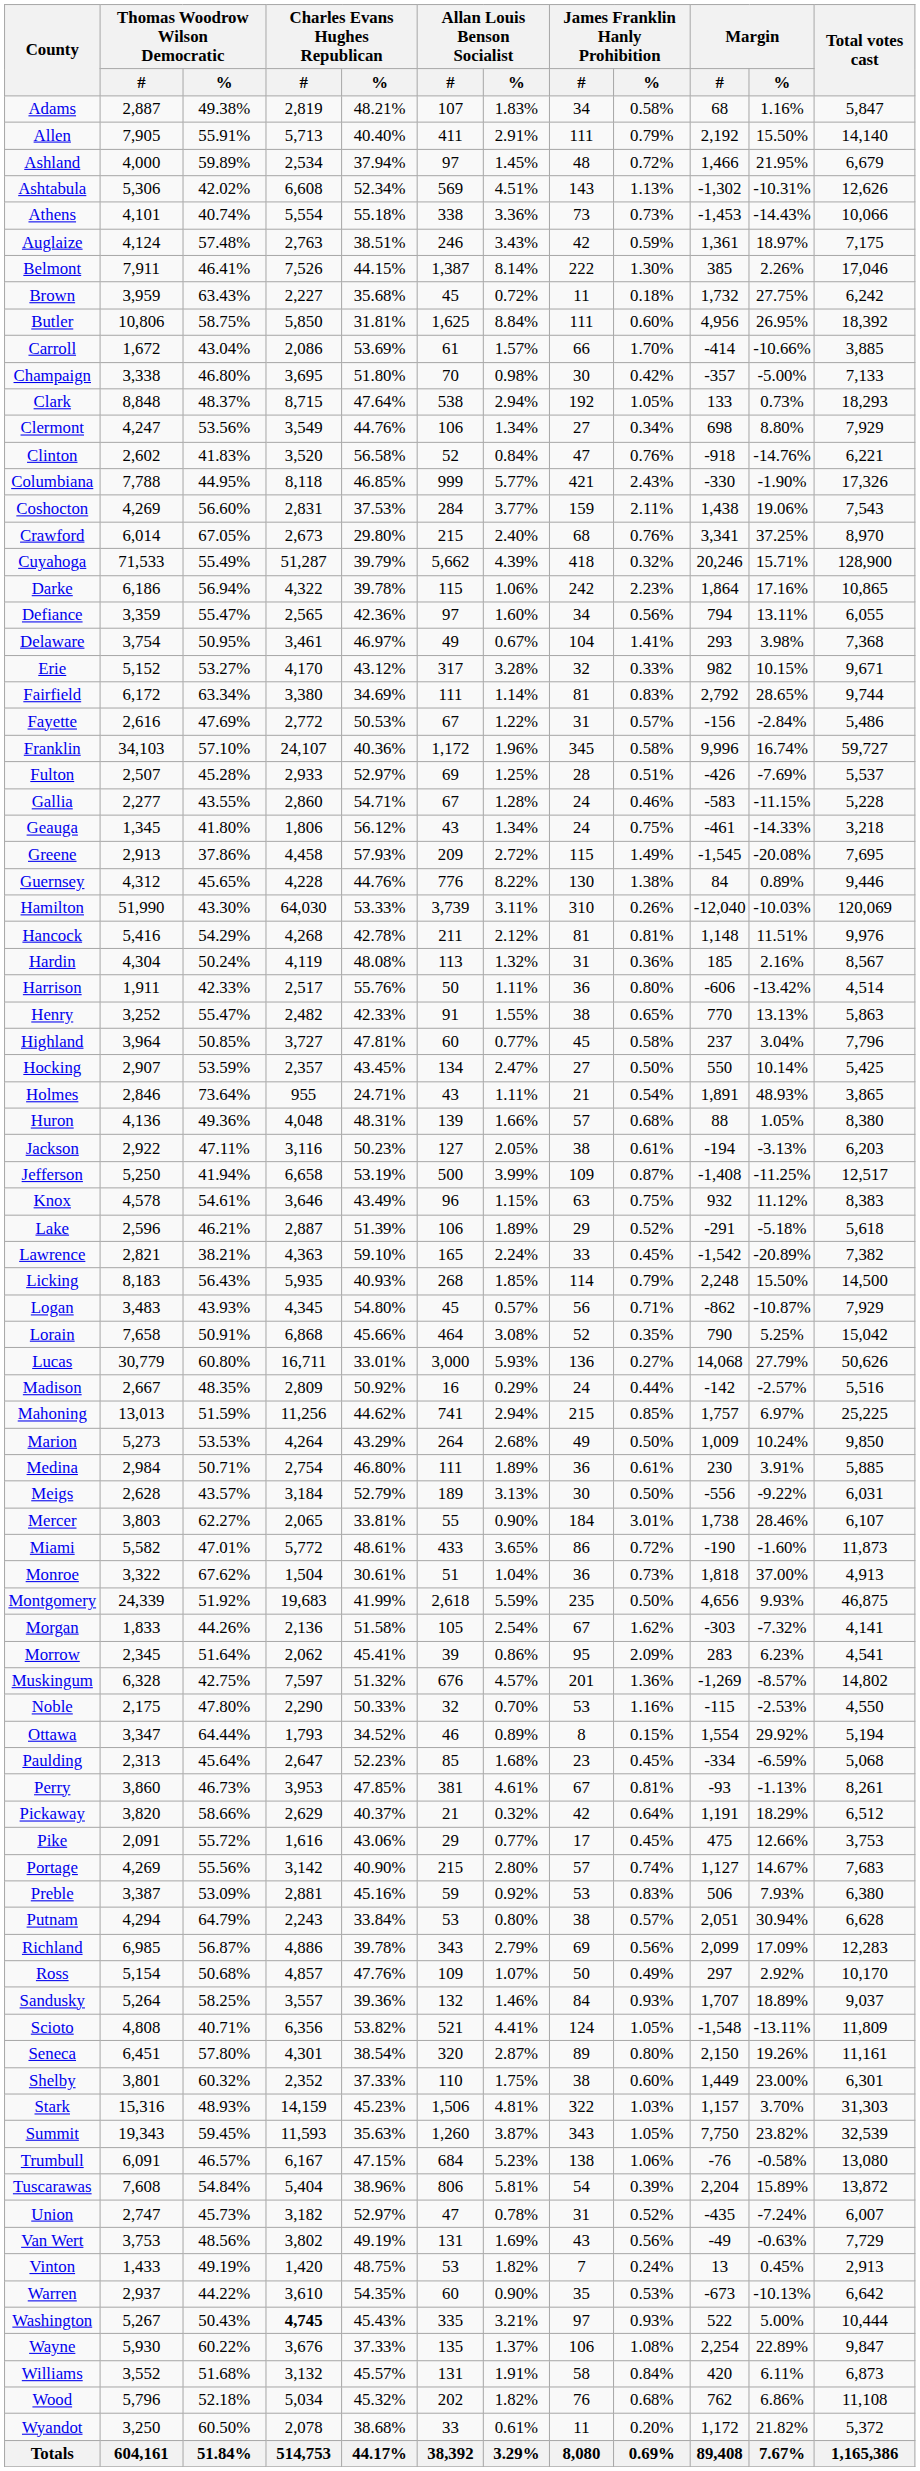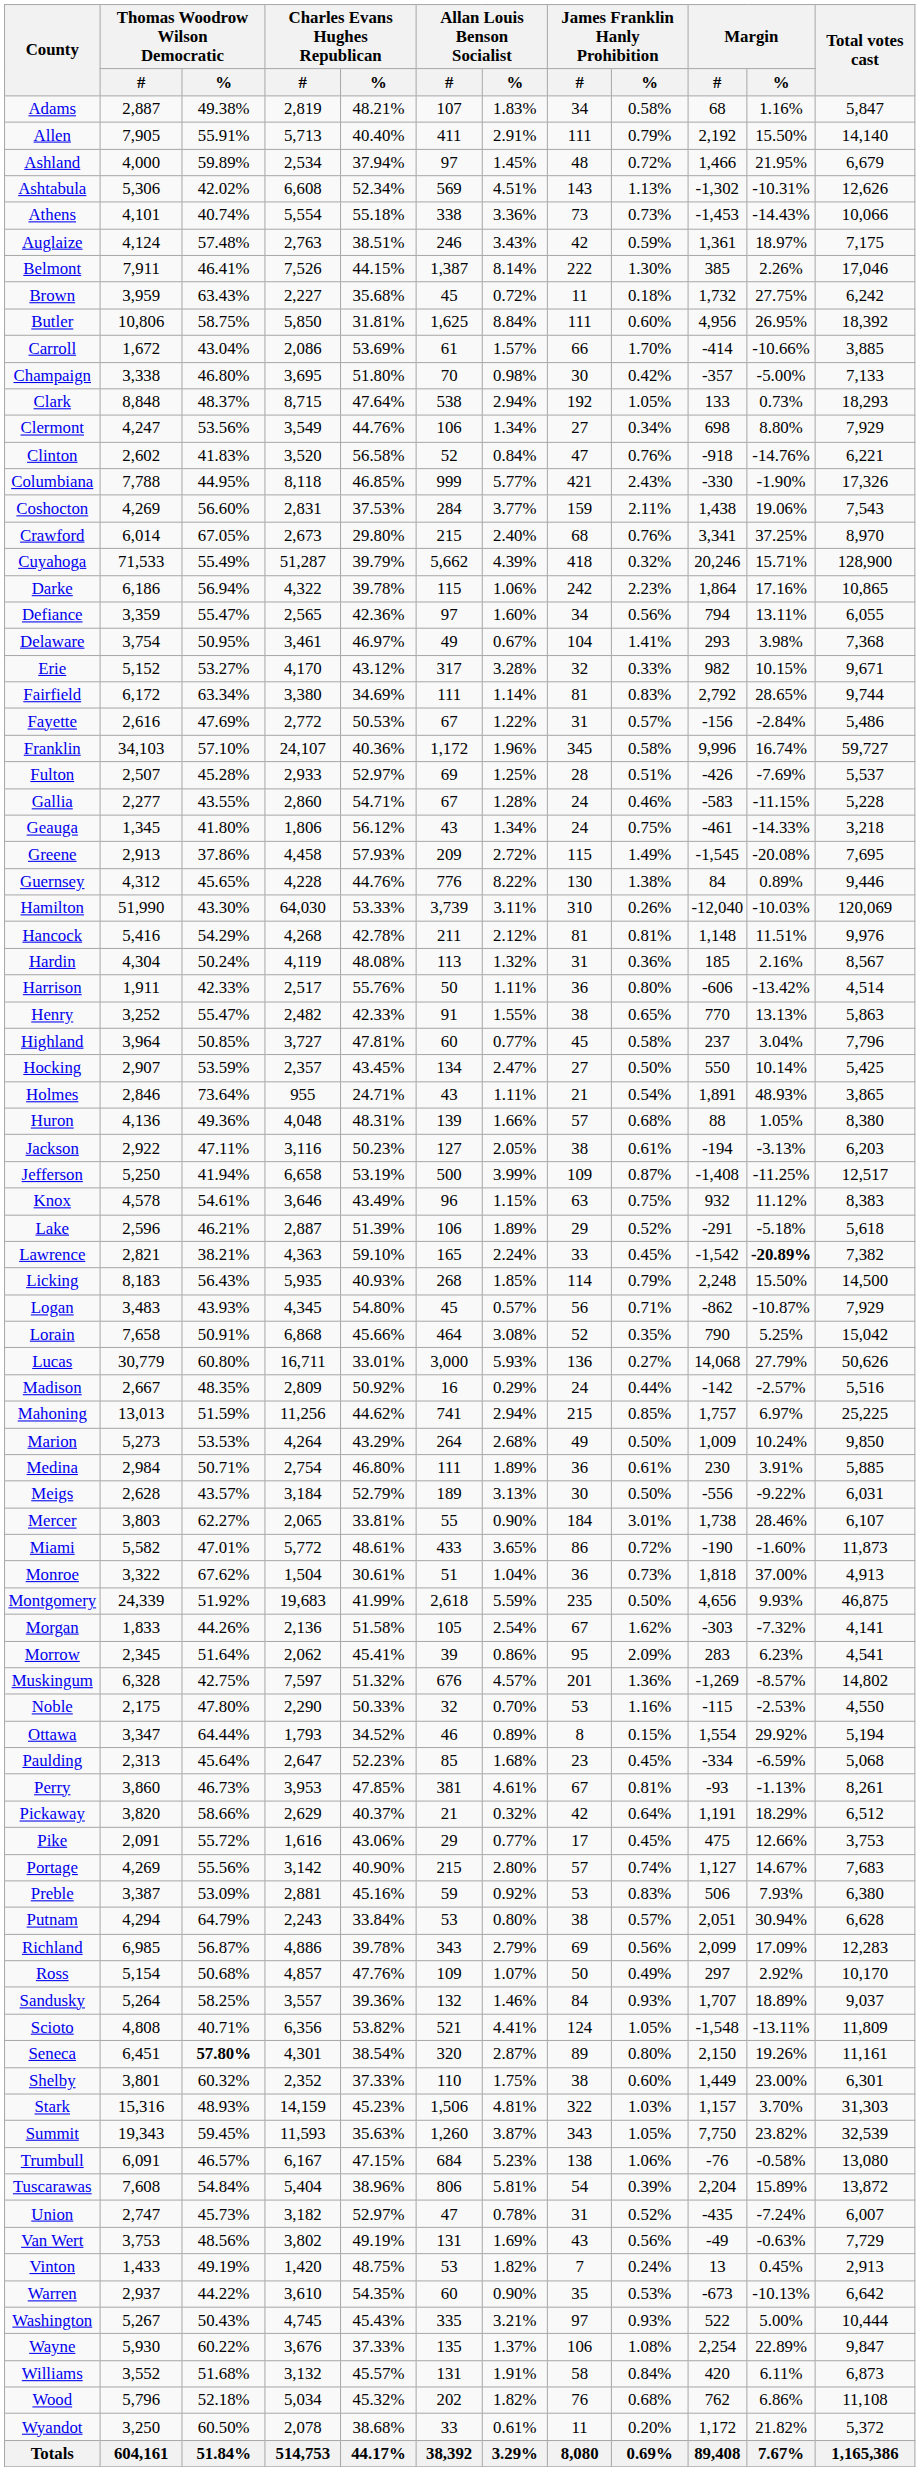(782, 1254) normal -> (781, 1254) bold
(224, 2053) normal -> (224, 2053) bold
(304, 2320) bold -> (303, 2320) normal
